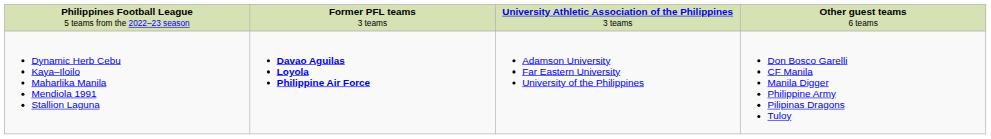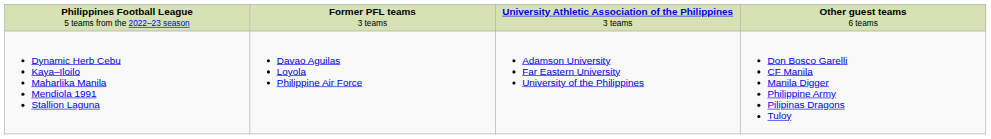(372, 71) bold -> (372, 71) normal
